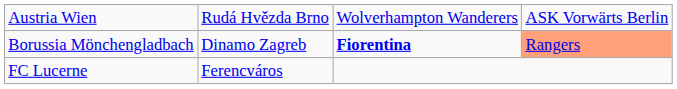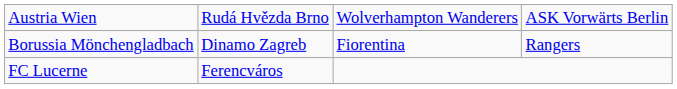(374, 44) bold -> (371, 44) normal
(553, 44) lightsalmon background -> (553, 44) no background
